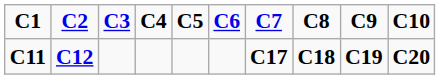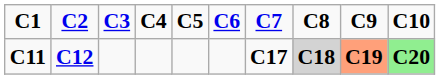(316, 56) no background -> (316, 56) lightgrey background
(364, 56) no background -> (364, 56) lightsalmon background
(411, 56) no background -> (411, 56) lightgreen background
